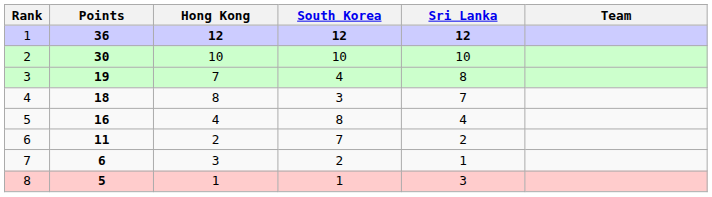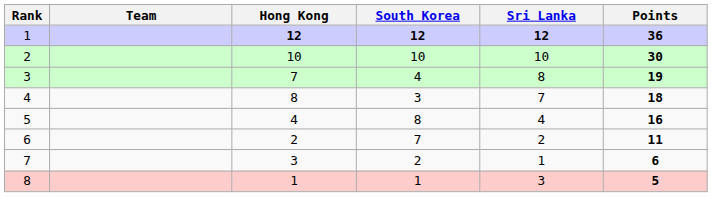columns swapped: (616, 15) <-> (102, 15)
